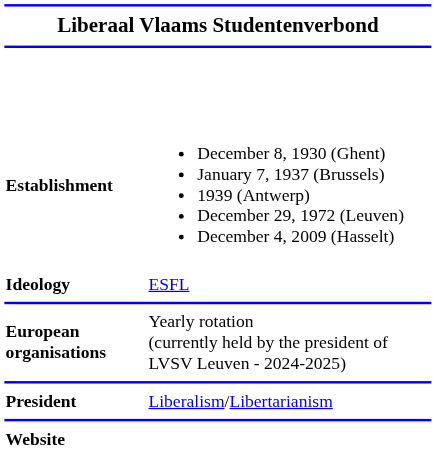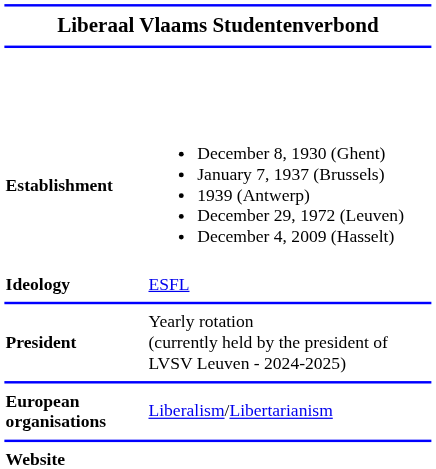(56, 342) European organisations -> (41, 342) President
(41, 400) President -> (56, 410) European organisations
